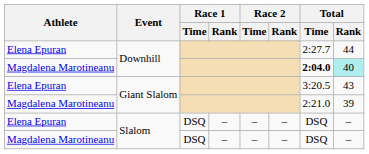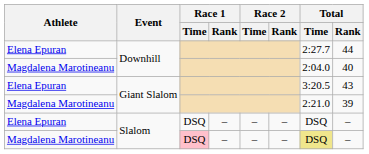(316, 68) bold -> (316, 68) normal
(348, 68) paleturquoise background -> (348, 68) no background
(194, 140) no background -> (194, 140) pink background
(316, 140) no background -> (316, 140) khaki background
